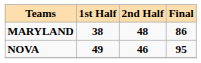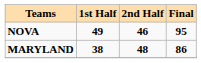rows swapped: (23, 49) <-> (41, 31)
